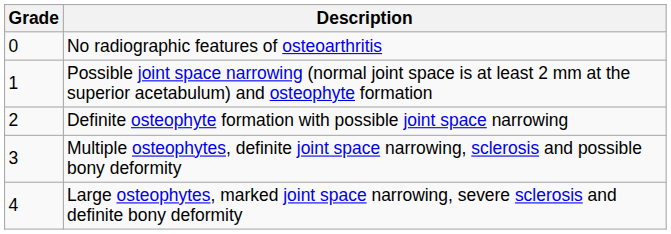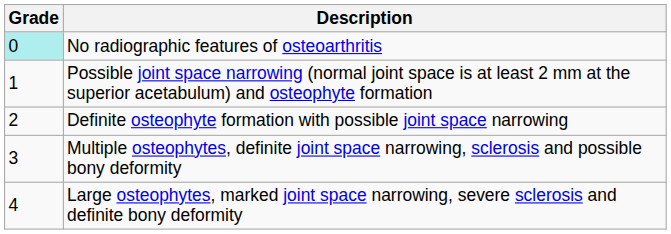(13, 45) no background -> (13, 45) paleturquoise background
